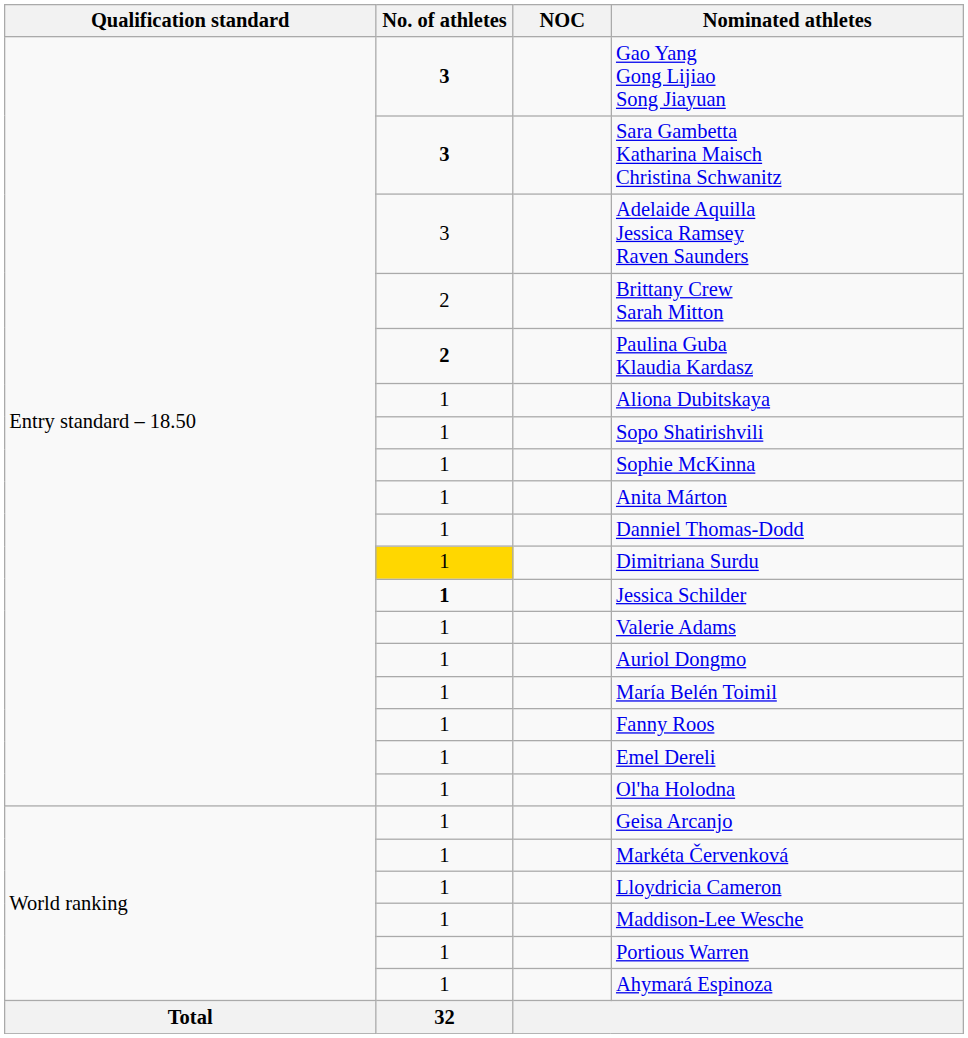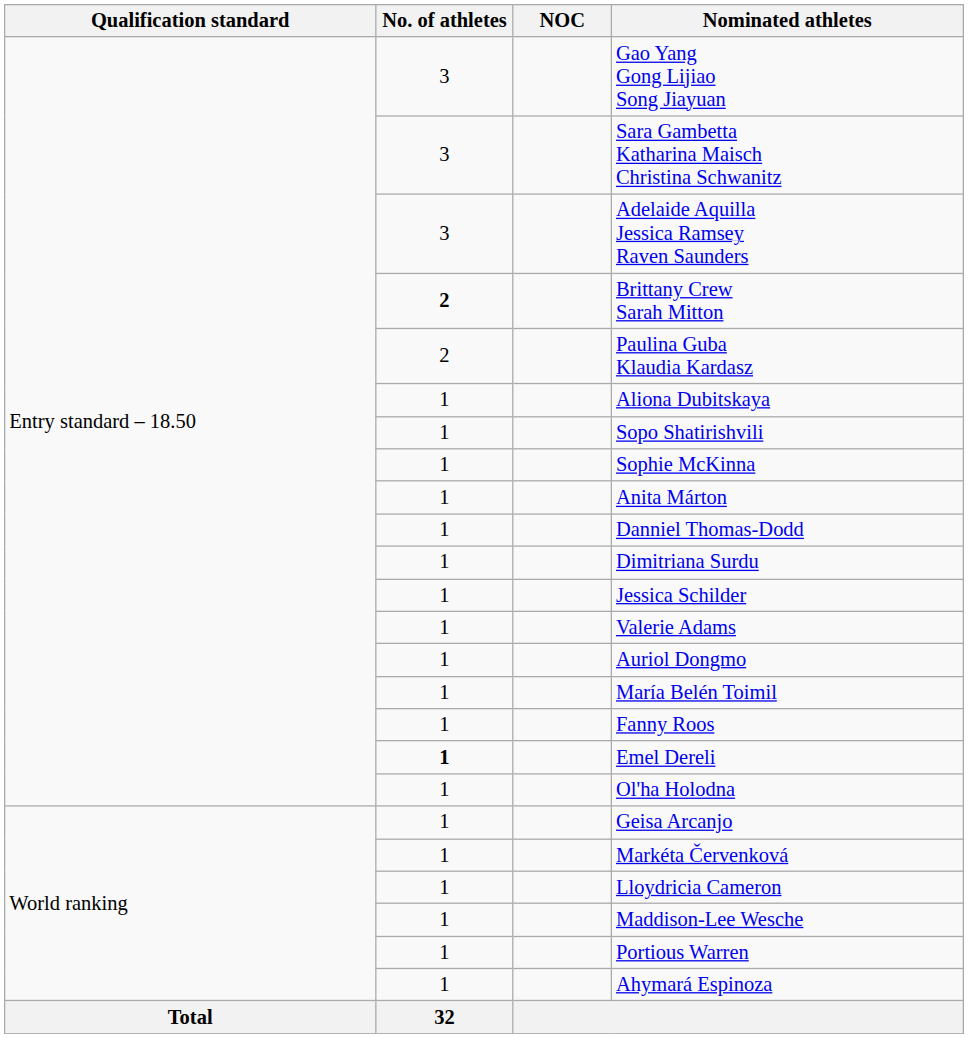(444, 76) bold -> (444, 76) normal
(444, 154) bold -> (444, 154) normal
(444, 300) normal -> (444, 300) bold
(444, 355) bold -> (444, 355) normal
(444, 562) gold background -> (444, 562) no background
(444, 594) bold -> (444, 594) normal
(444, 757) normal -> (444, 757) bold
